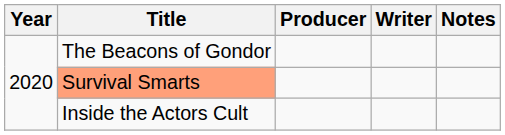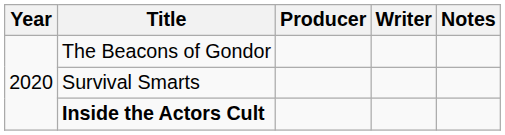(131, 82) lightsalmon background -> (131, 82) no background
(155, 113) normal -> (163, 113) bold
